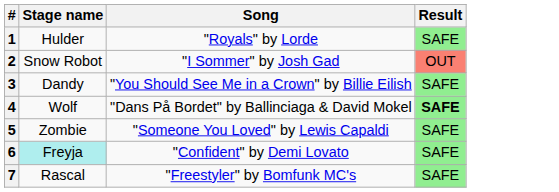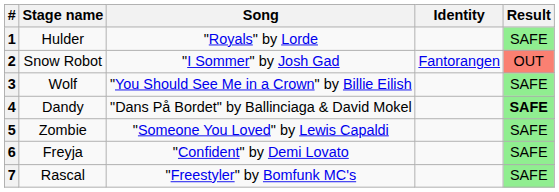+ column: (459, 15)
(63, 84) Dandy -> (63, 84) Wolf
(63, 107) Wolf -> (63, 107) Dandy
(63, 152) paleturquoise background -> (63, 152) no background
